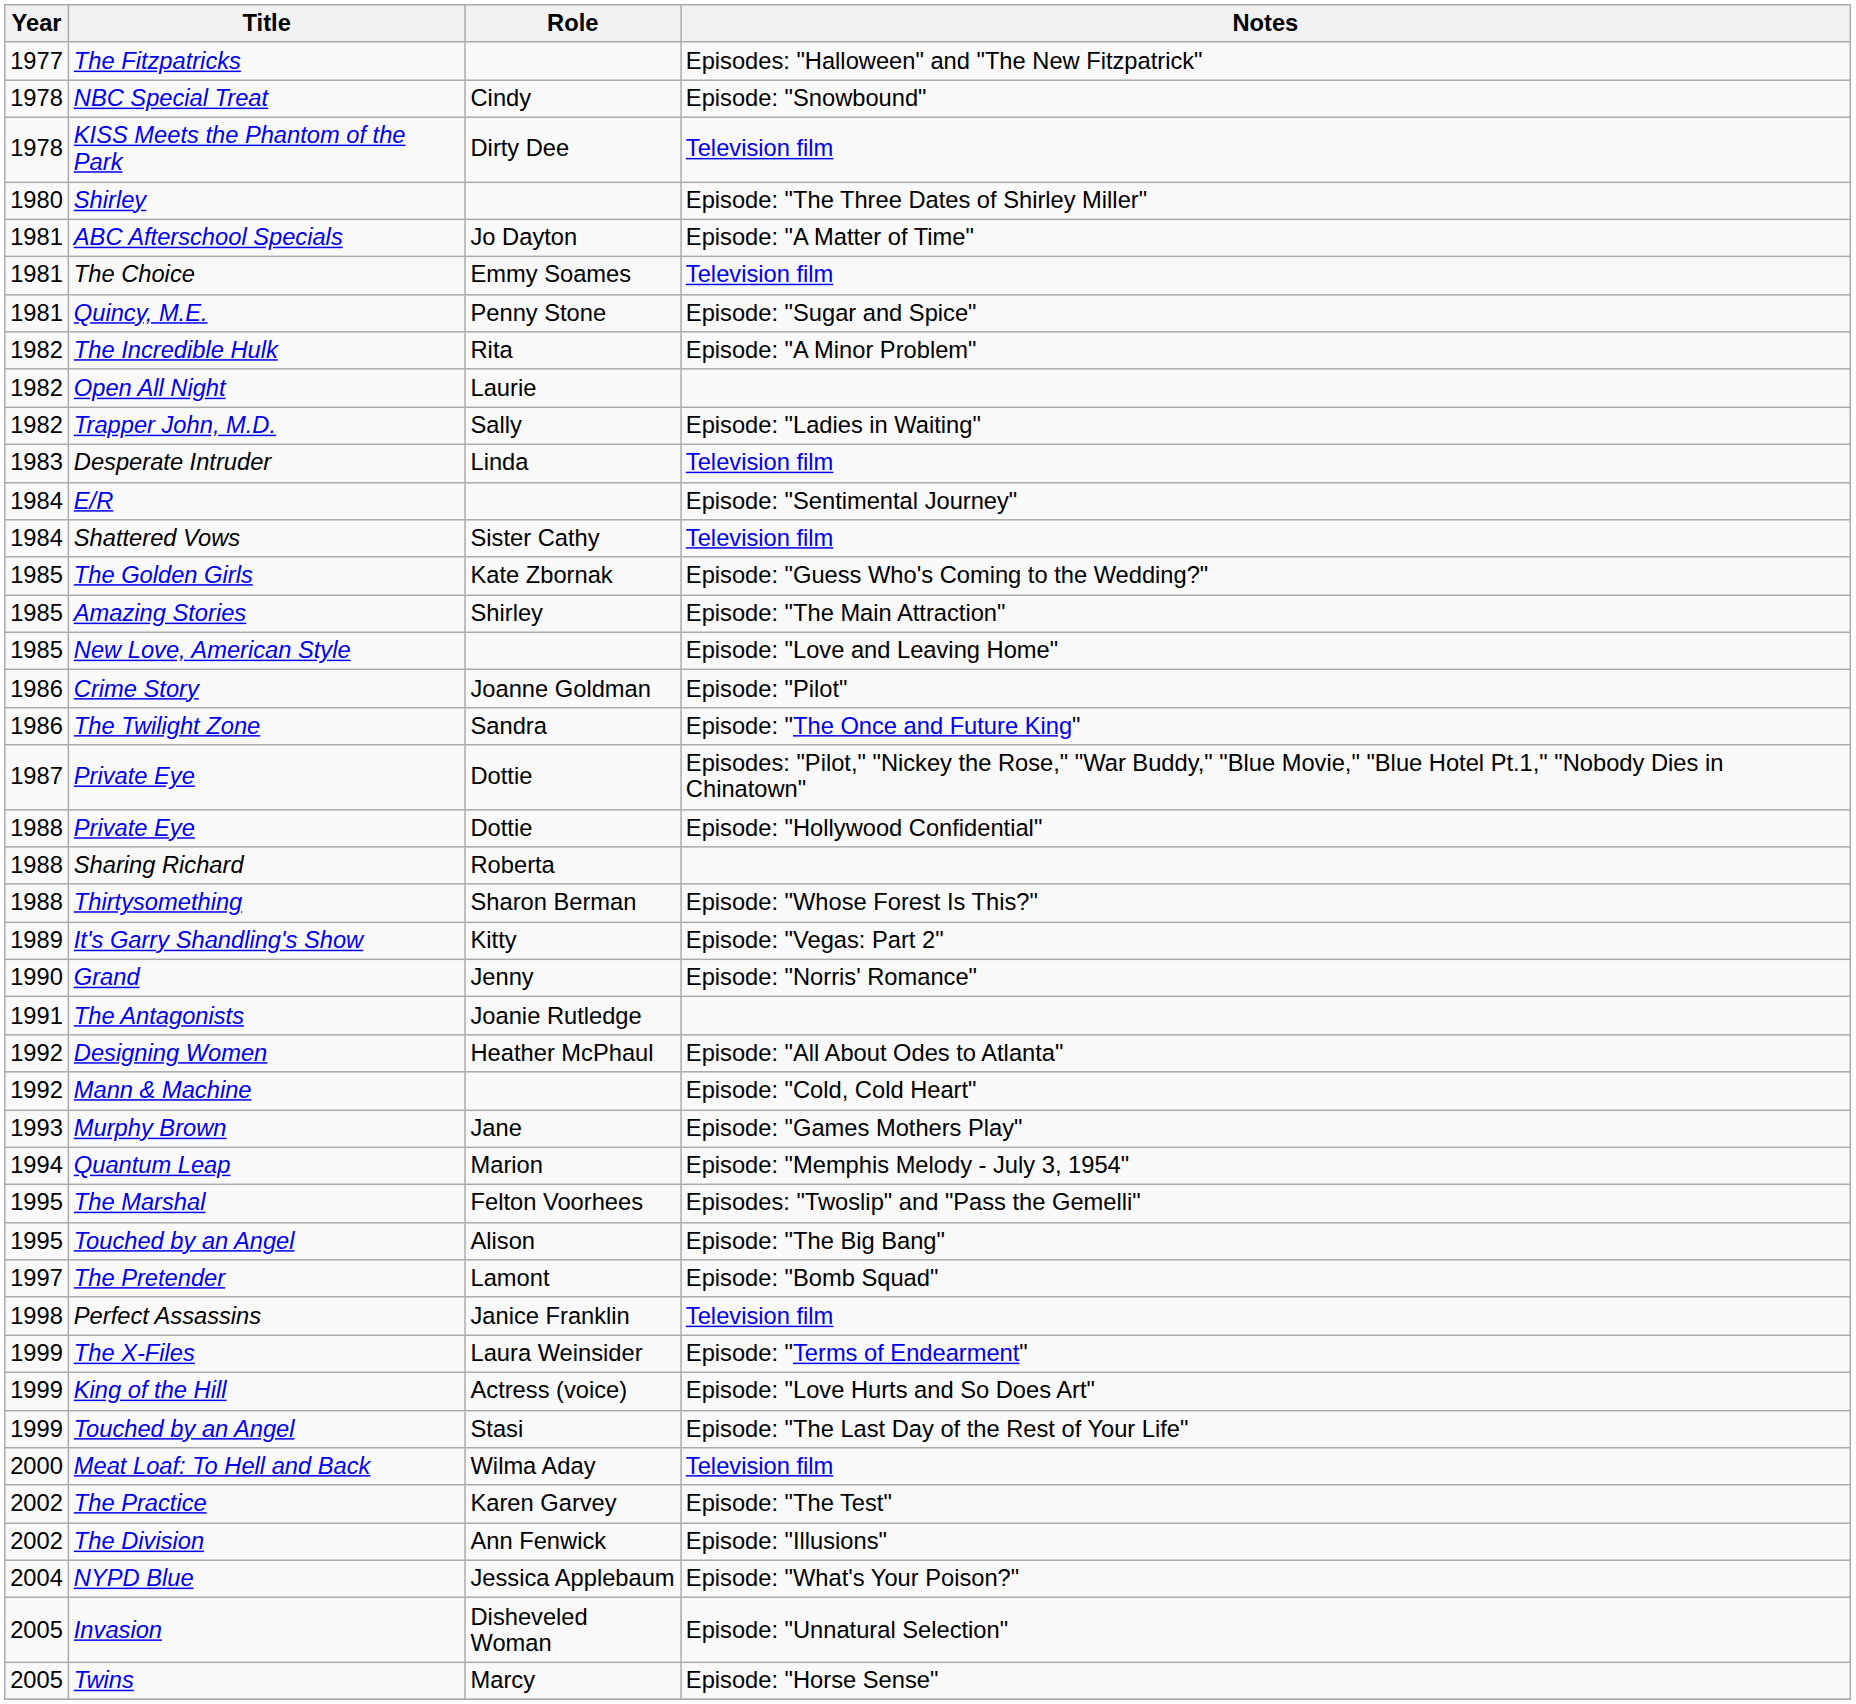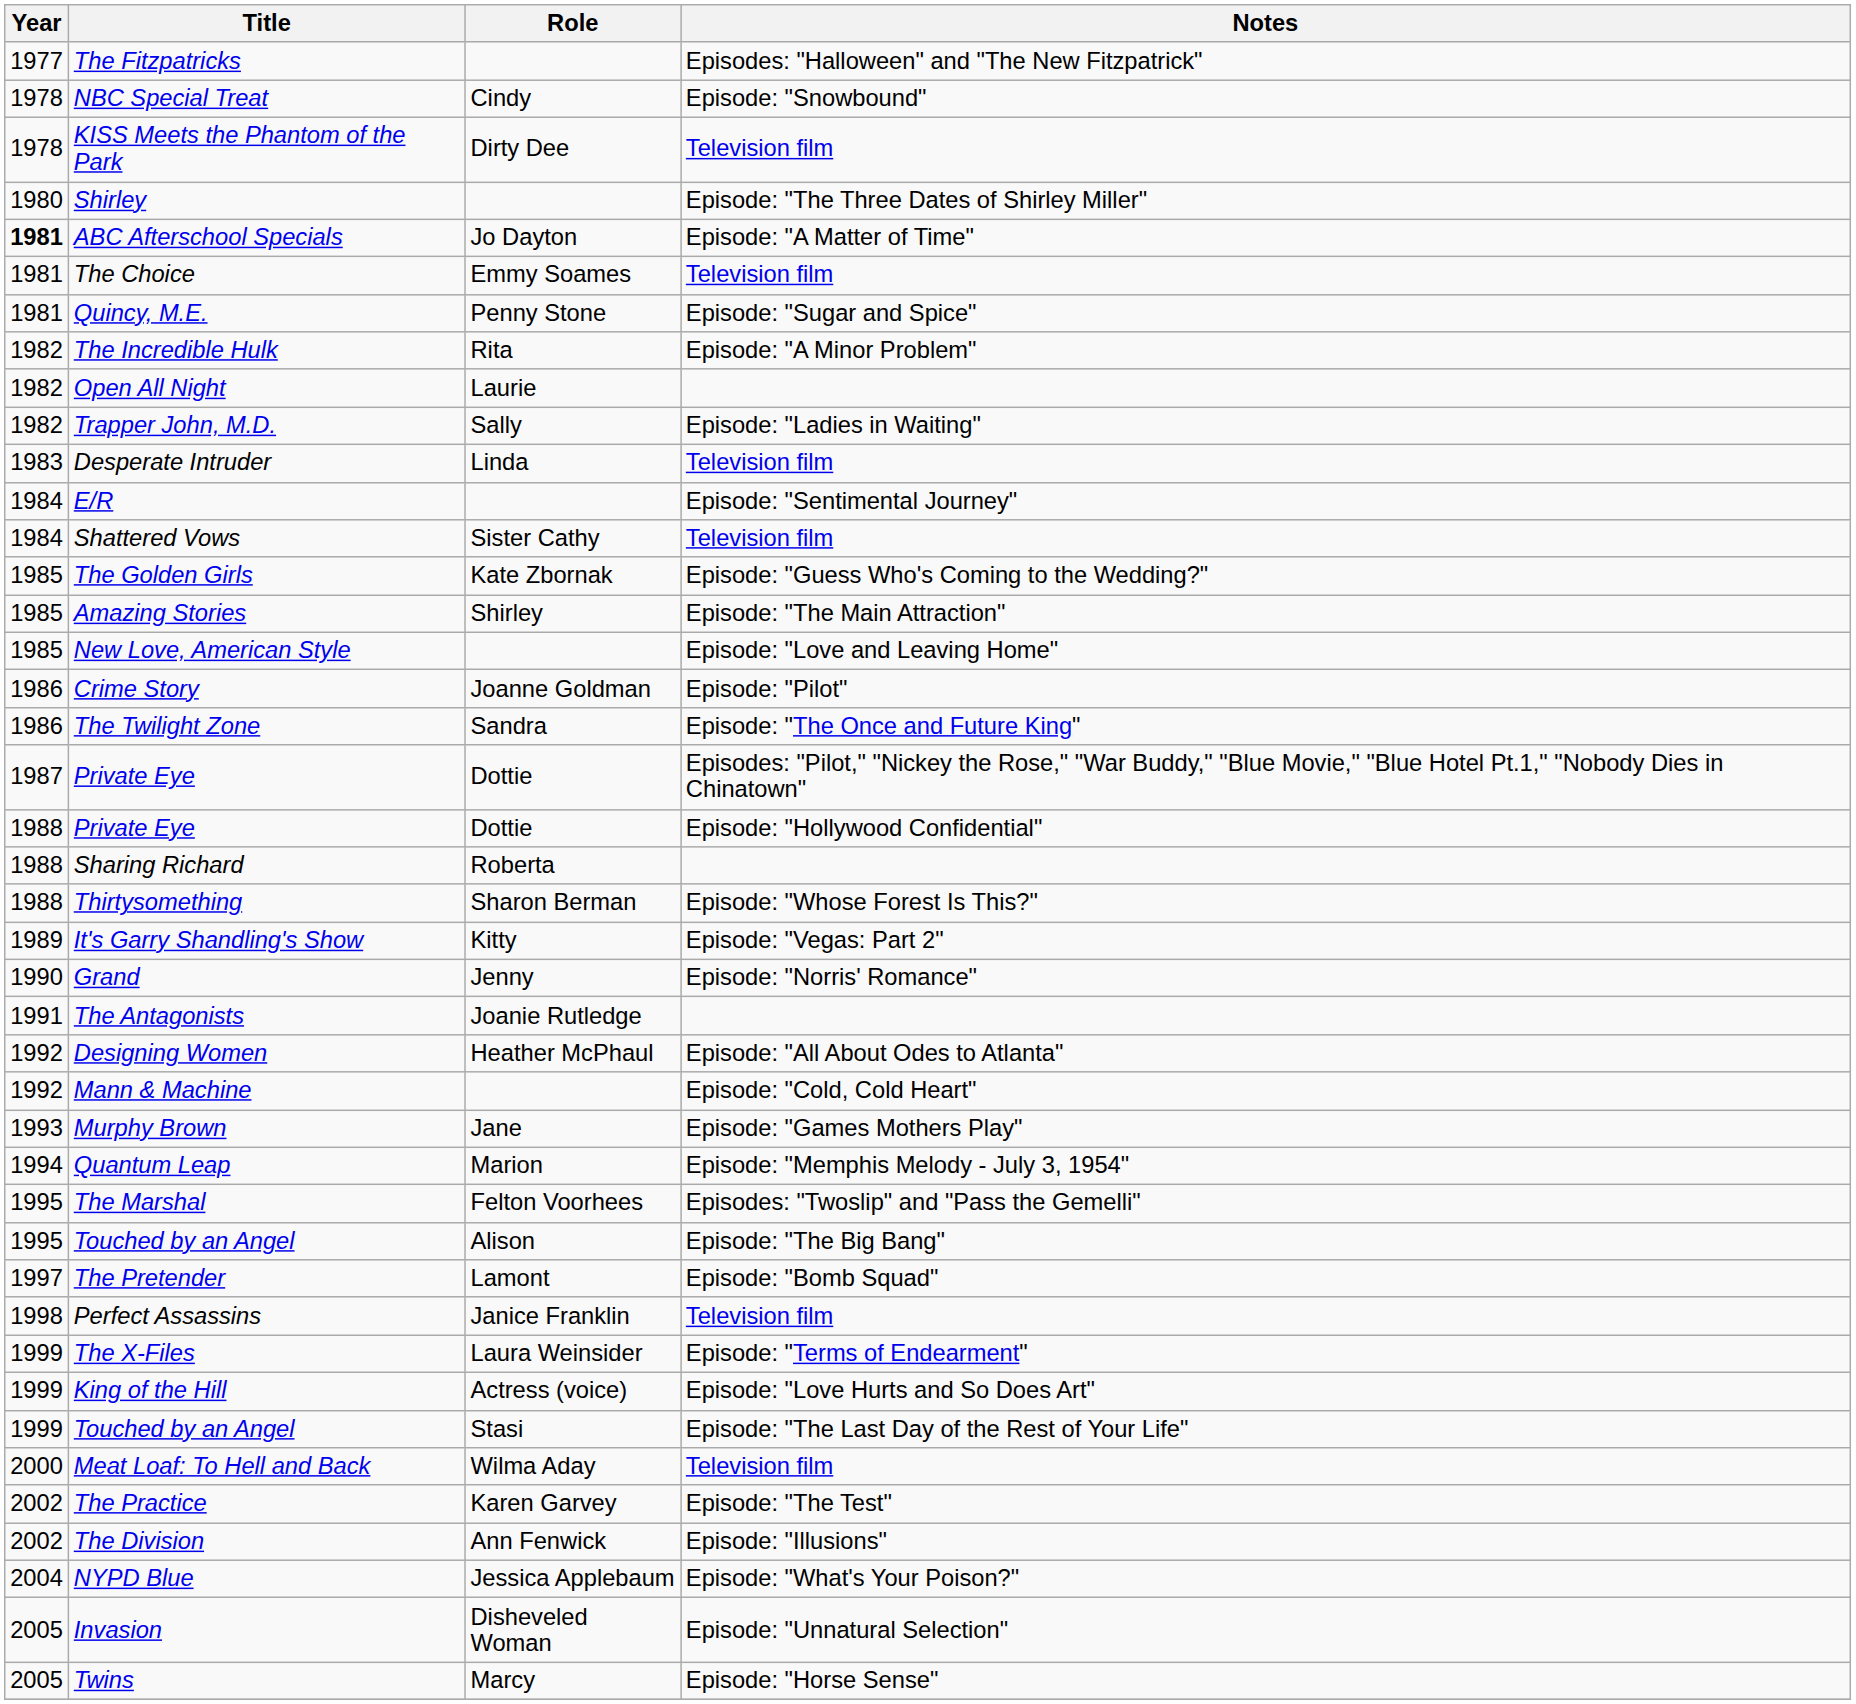(37, 237) normal -> (37, 237) bold
